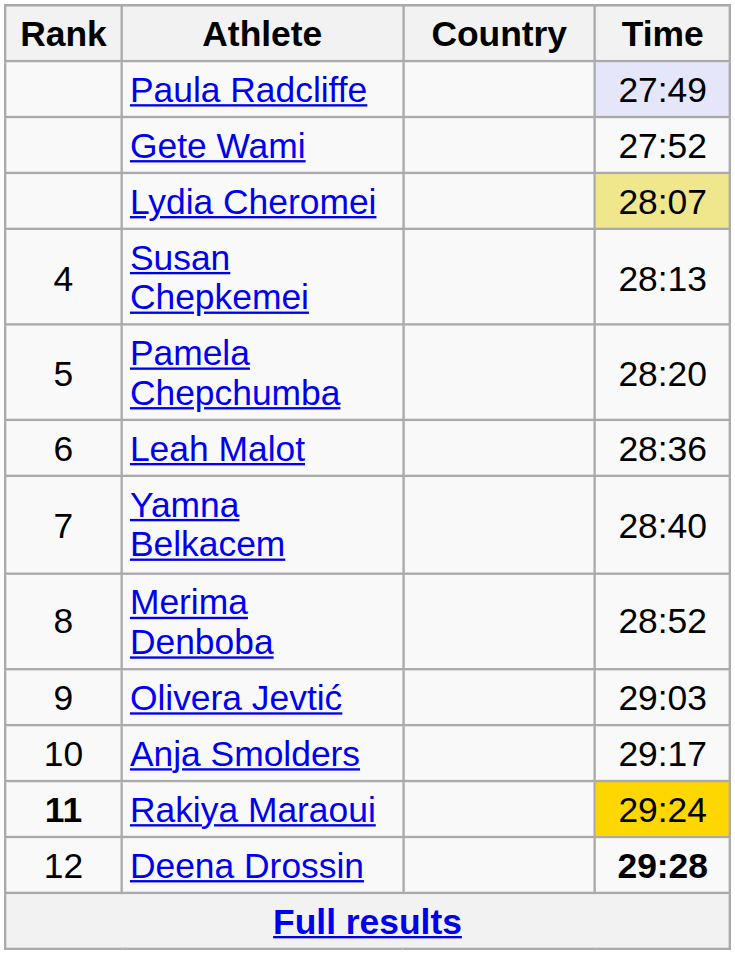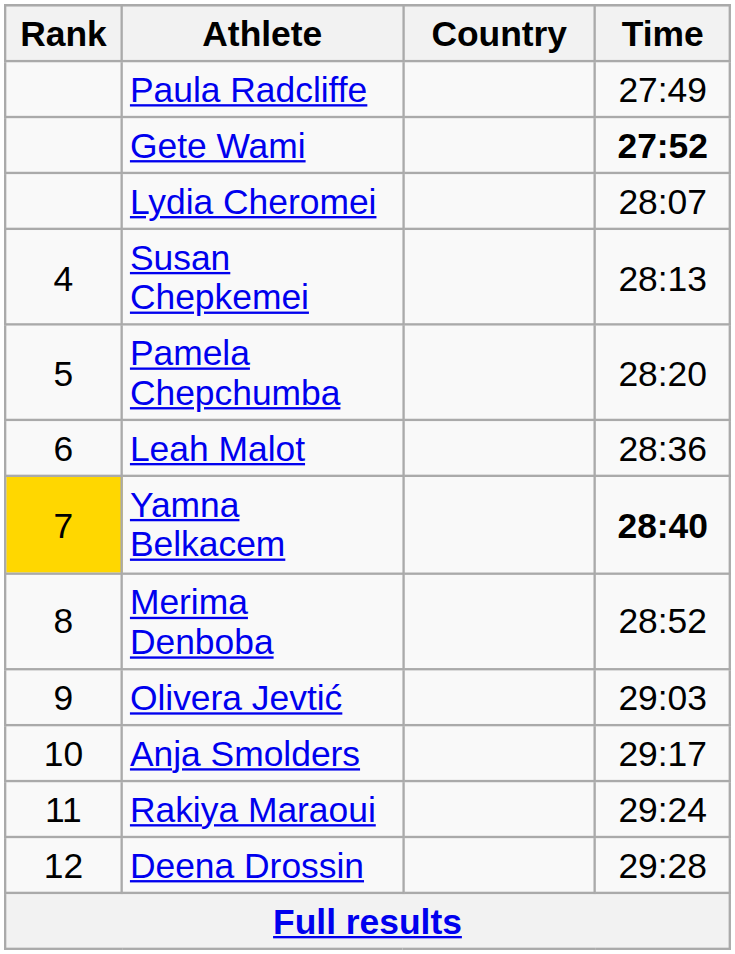(663, 89) lavender background -> (663, 89) no background
(663, 146) normal -> (663, 146) bold
(663, 202) khaki background -> (663, 202) no background
(63, 525) no background -> (63, 525) gold background
(663, 525) normal -> (663, 525) bold
(63, 809) bold -> (63, 809) normal
(663, 809) gold background -> (663, 809) no background
(663, 865) bold -> (663, 865) normal
